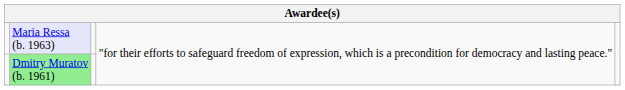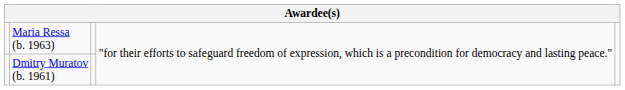(41, 38) lavender background -> (41, 38) no background
(50, 69) lightgreen background -> (50, 69) no background
